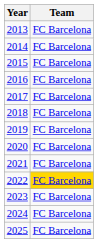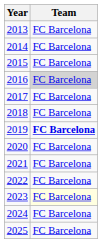(62, 79) no background -> (62, 79) lightgrey background
(62, 130) normal -> (64, 130) bold
(62, 180) gold background -> (62, 180) no background
(62, 197) no background -> (62, 197) lightyellow background
